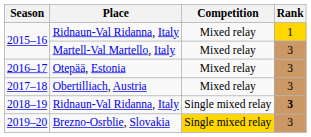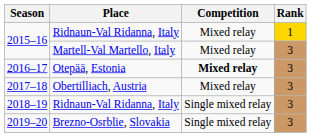(228, 68) normal -> (228, 68) bold
(290, 104) bold -> (290, 104) normal
(228, 123) gold background -> (228, 123) no background
